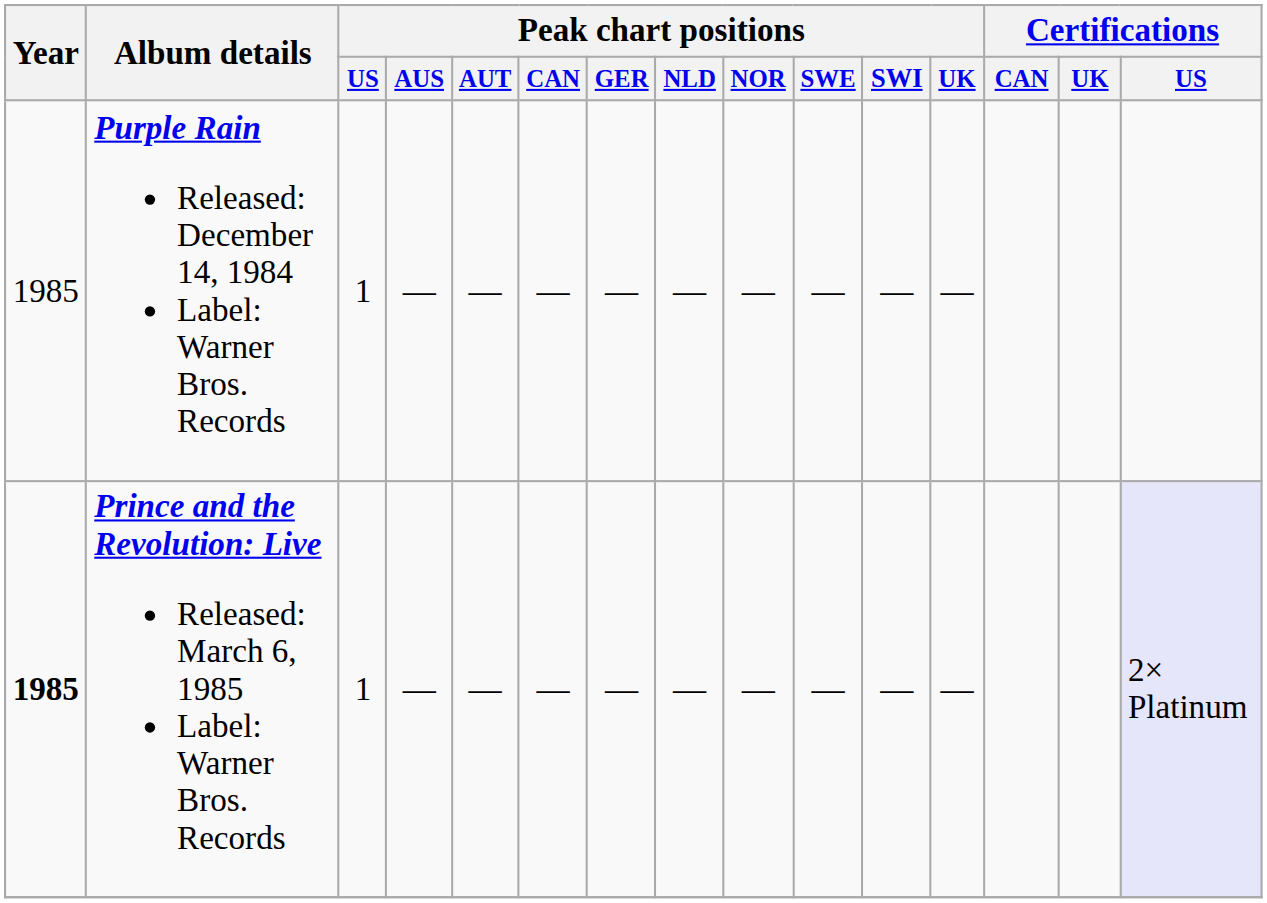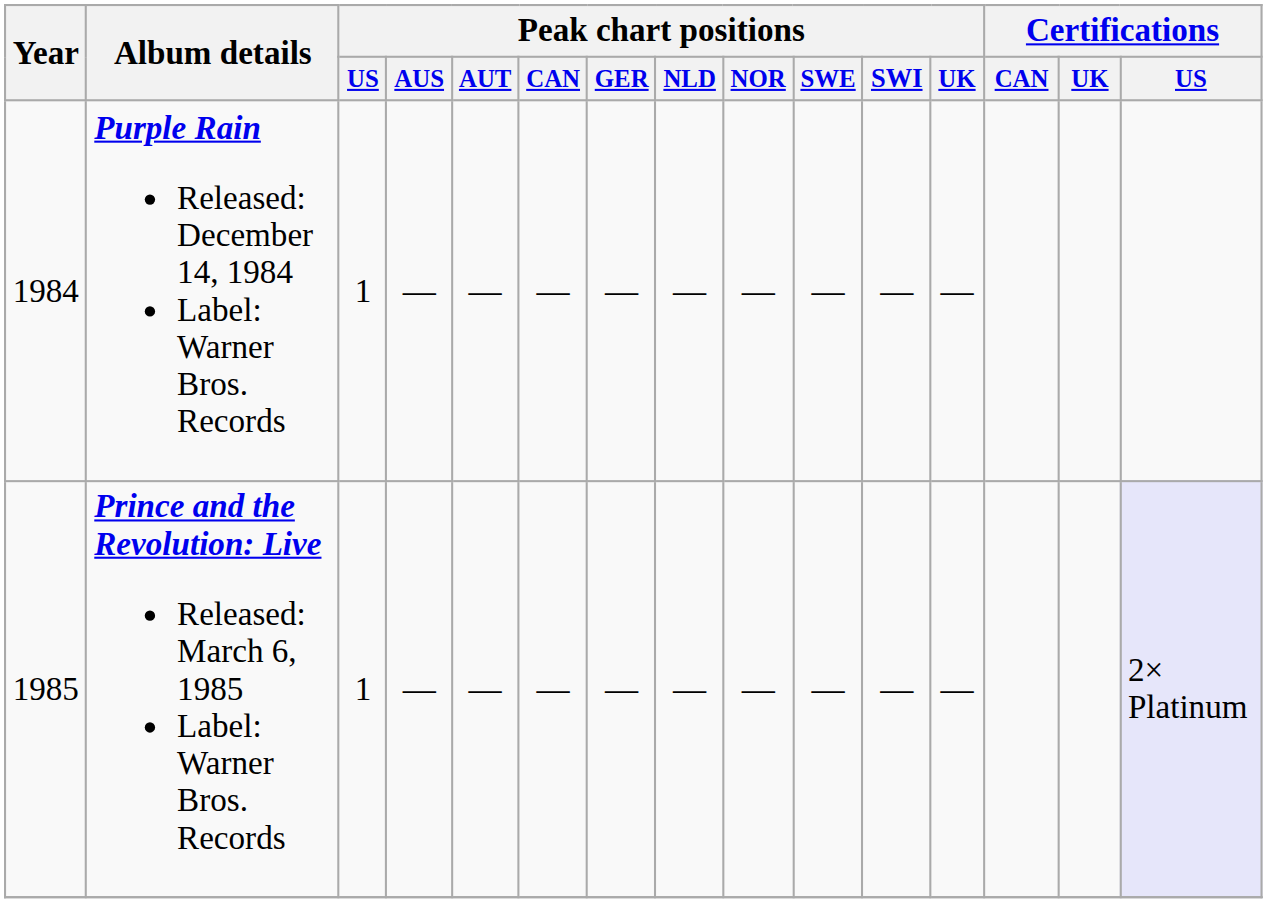(46, 290) 1985 -> (46, 290) 1984
(46, 688) bold -> (46, 688) normal
